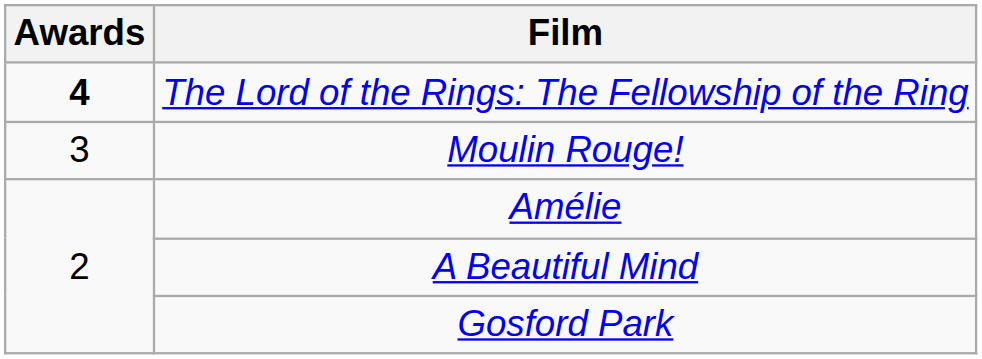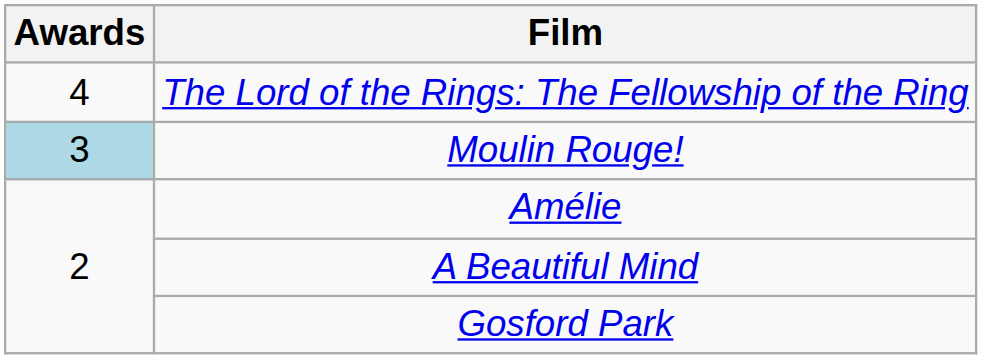(79, 91) bold -> (79, 91) normal
(79, 149) no background -> (79, 149) lightblue background
